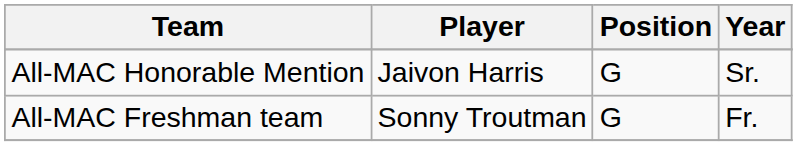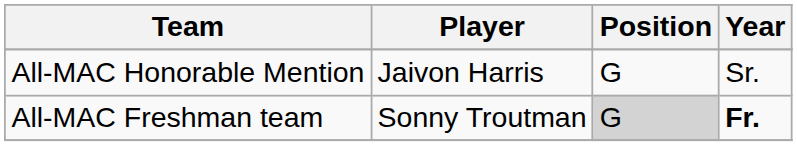(611, 117) no background -> (611, 117) lightgrey background
(742, 117) normal -> (743, 117) bold
